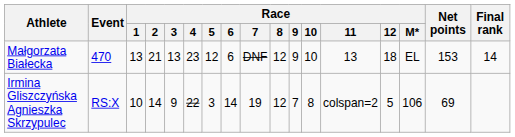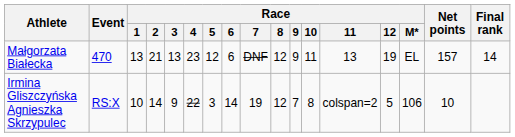(311, 58) 10 -> (311, 58) 11
(390, 58) 18 -> (390, 58) 19
(448, 58) 153 -> (448, 58) 157
(448, 103) 69 -> (448, 103) 10
